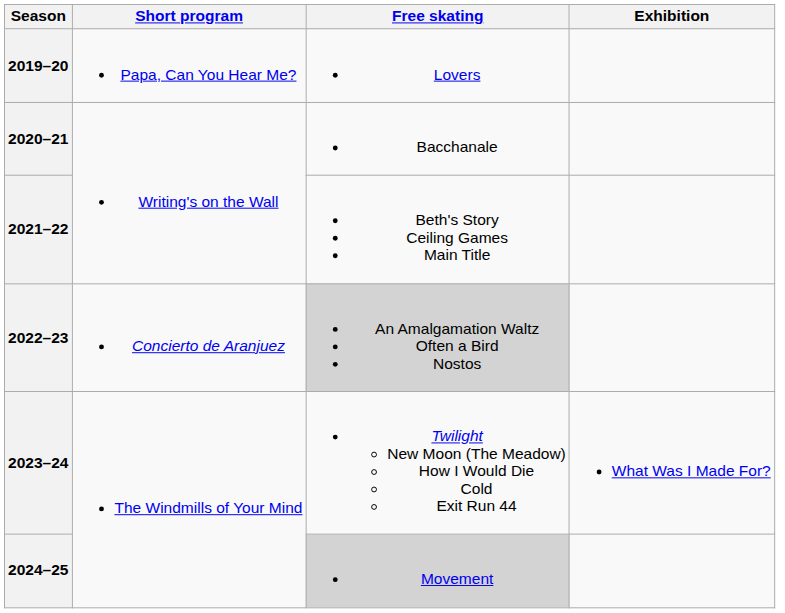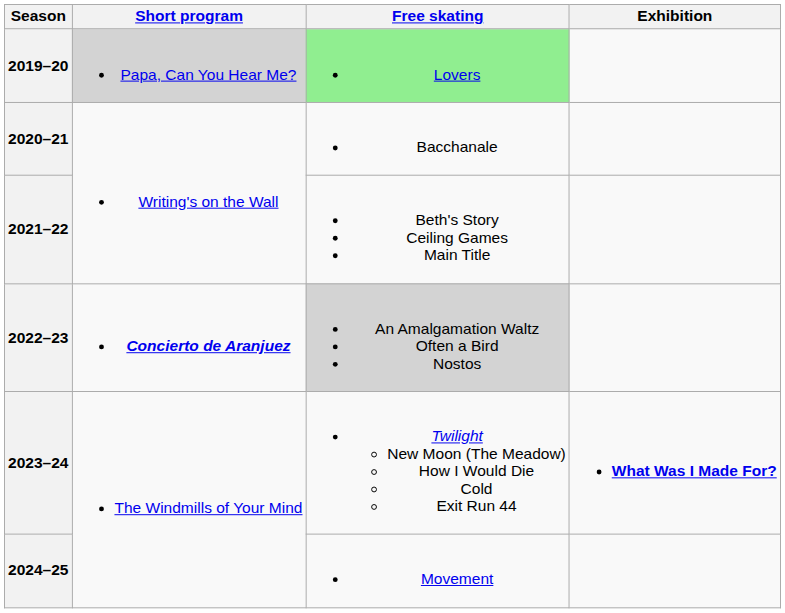(189, 74) no background -> (189, 74) lightgrey background
(438, 74) no background -> (438, 74) lightgreen background
(189, 346) normal -> (189, 346) bold
(672, 472) normal -> (675, 472) bold
(438, 580) lightgrey background -> (438, 580) no background
